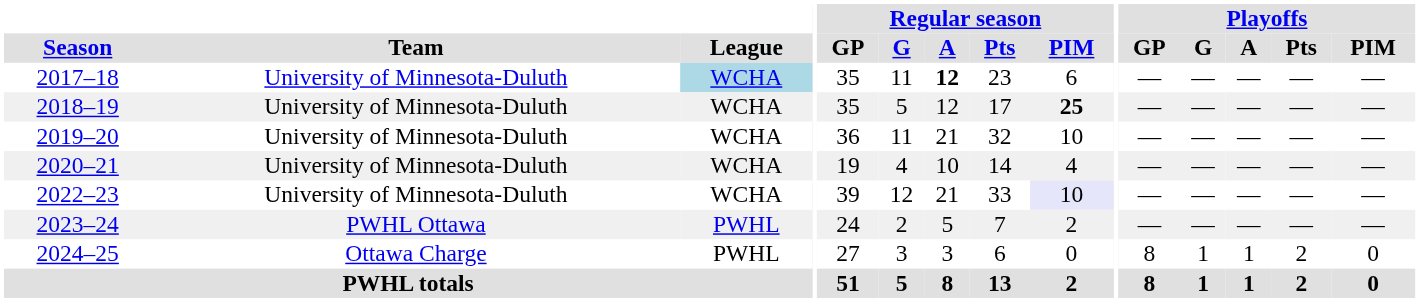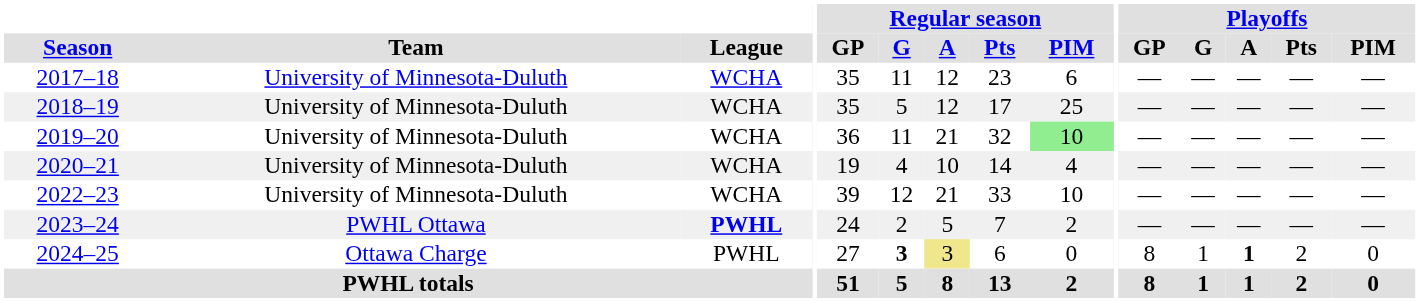(746, 77) lightblue background -> (746, 77) no background
(947, 77) bold -> (947, 77) normal
(1071, 106) bold -> (1071, 106) normal
(1071, 136) no background -> (1071, 136) lightgreen background
(1071, 194) lavender background -> (1071, 194) no background
(746, 224) normal -> (746, 224) bold
(902, 253) normal -> (902, 253) bold
(947, 253) no background -> (947, 253) khaki background
(1249, 253) normal -> (1249, 253) bold
